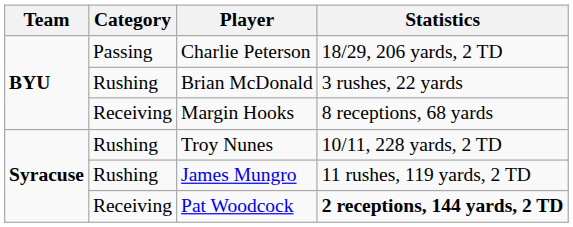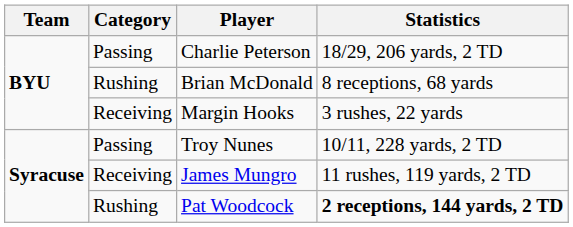(392, 82) 3 rushes, 22 yards -> (407, 82) 8 receptions, 68 yards
(407, 113) 8 receptions, 68 yards -> (392, 113) 3 rushes, 22 yards
(125, 144) Rushing -> (123, 144) Passing
(125, 175) Rushing -> (133, 175) Receiving
(133, 206) Receiving -> (125, 206) Rushing
